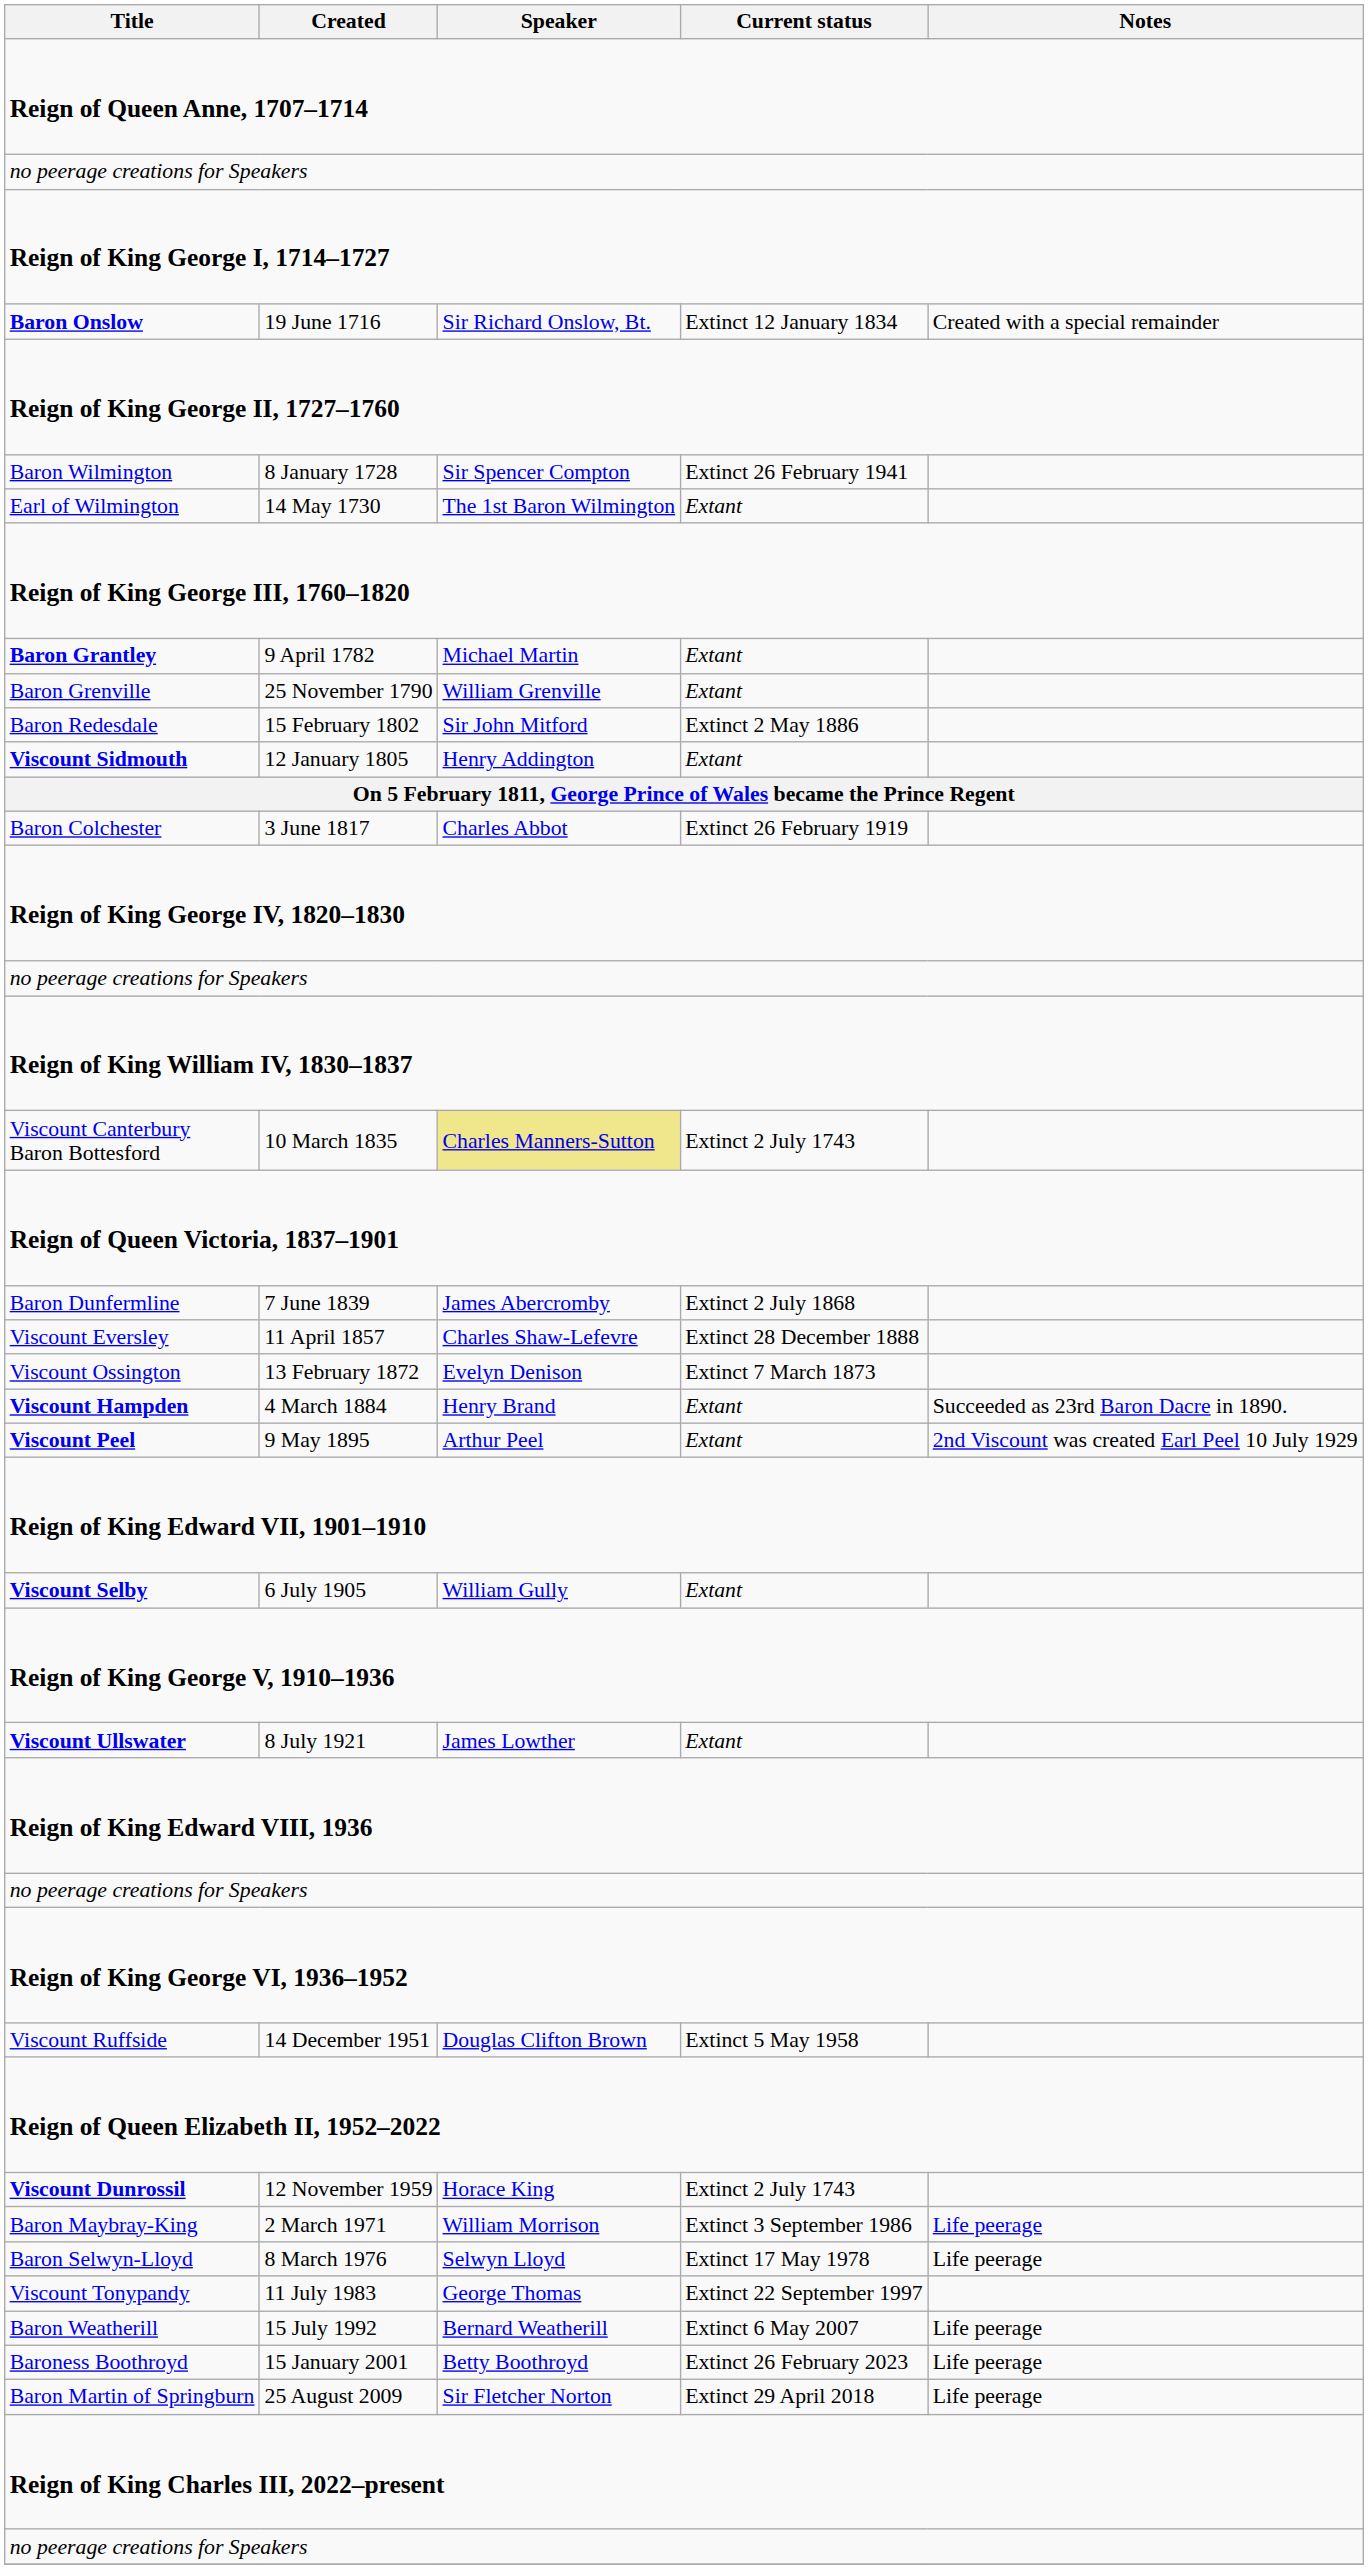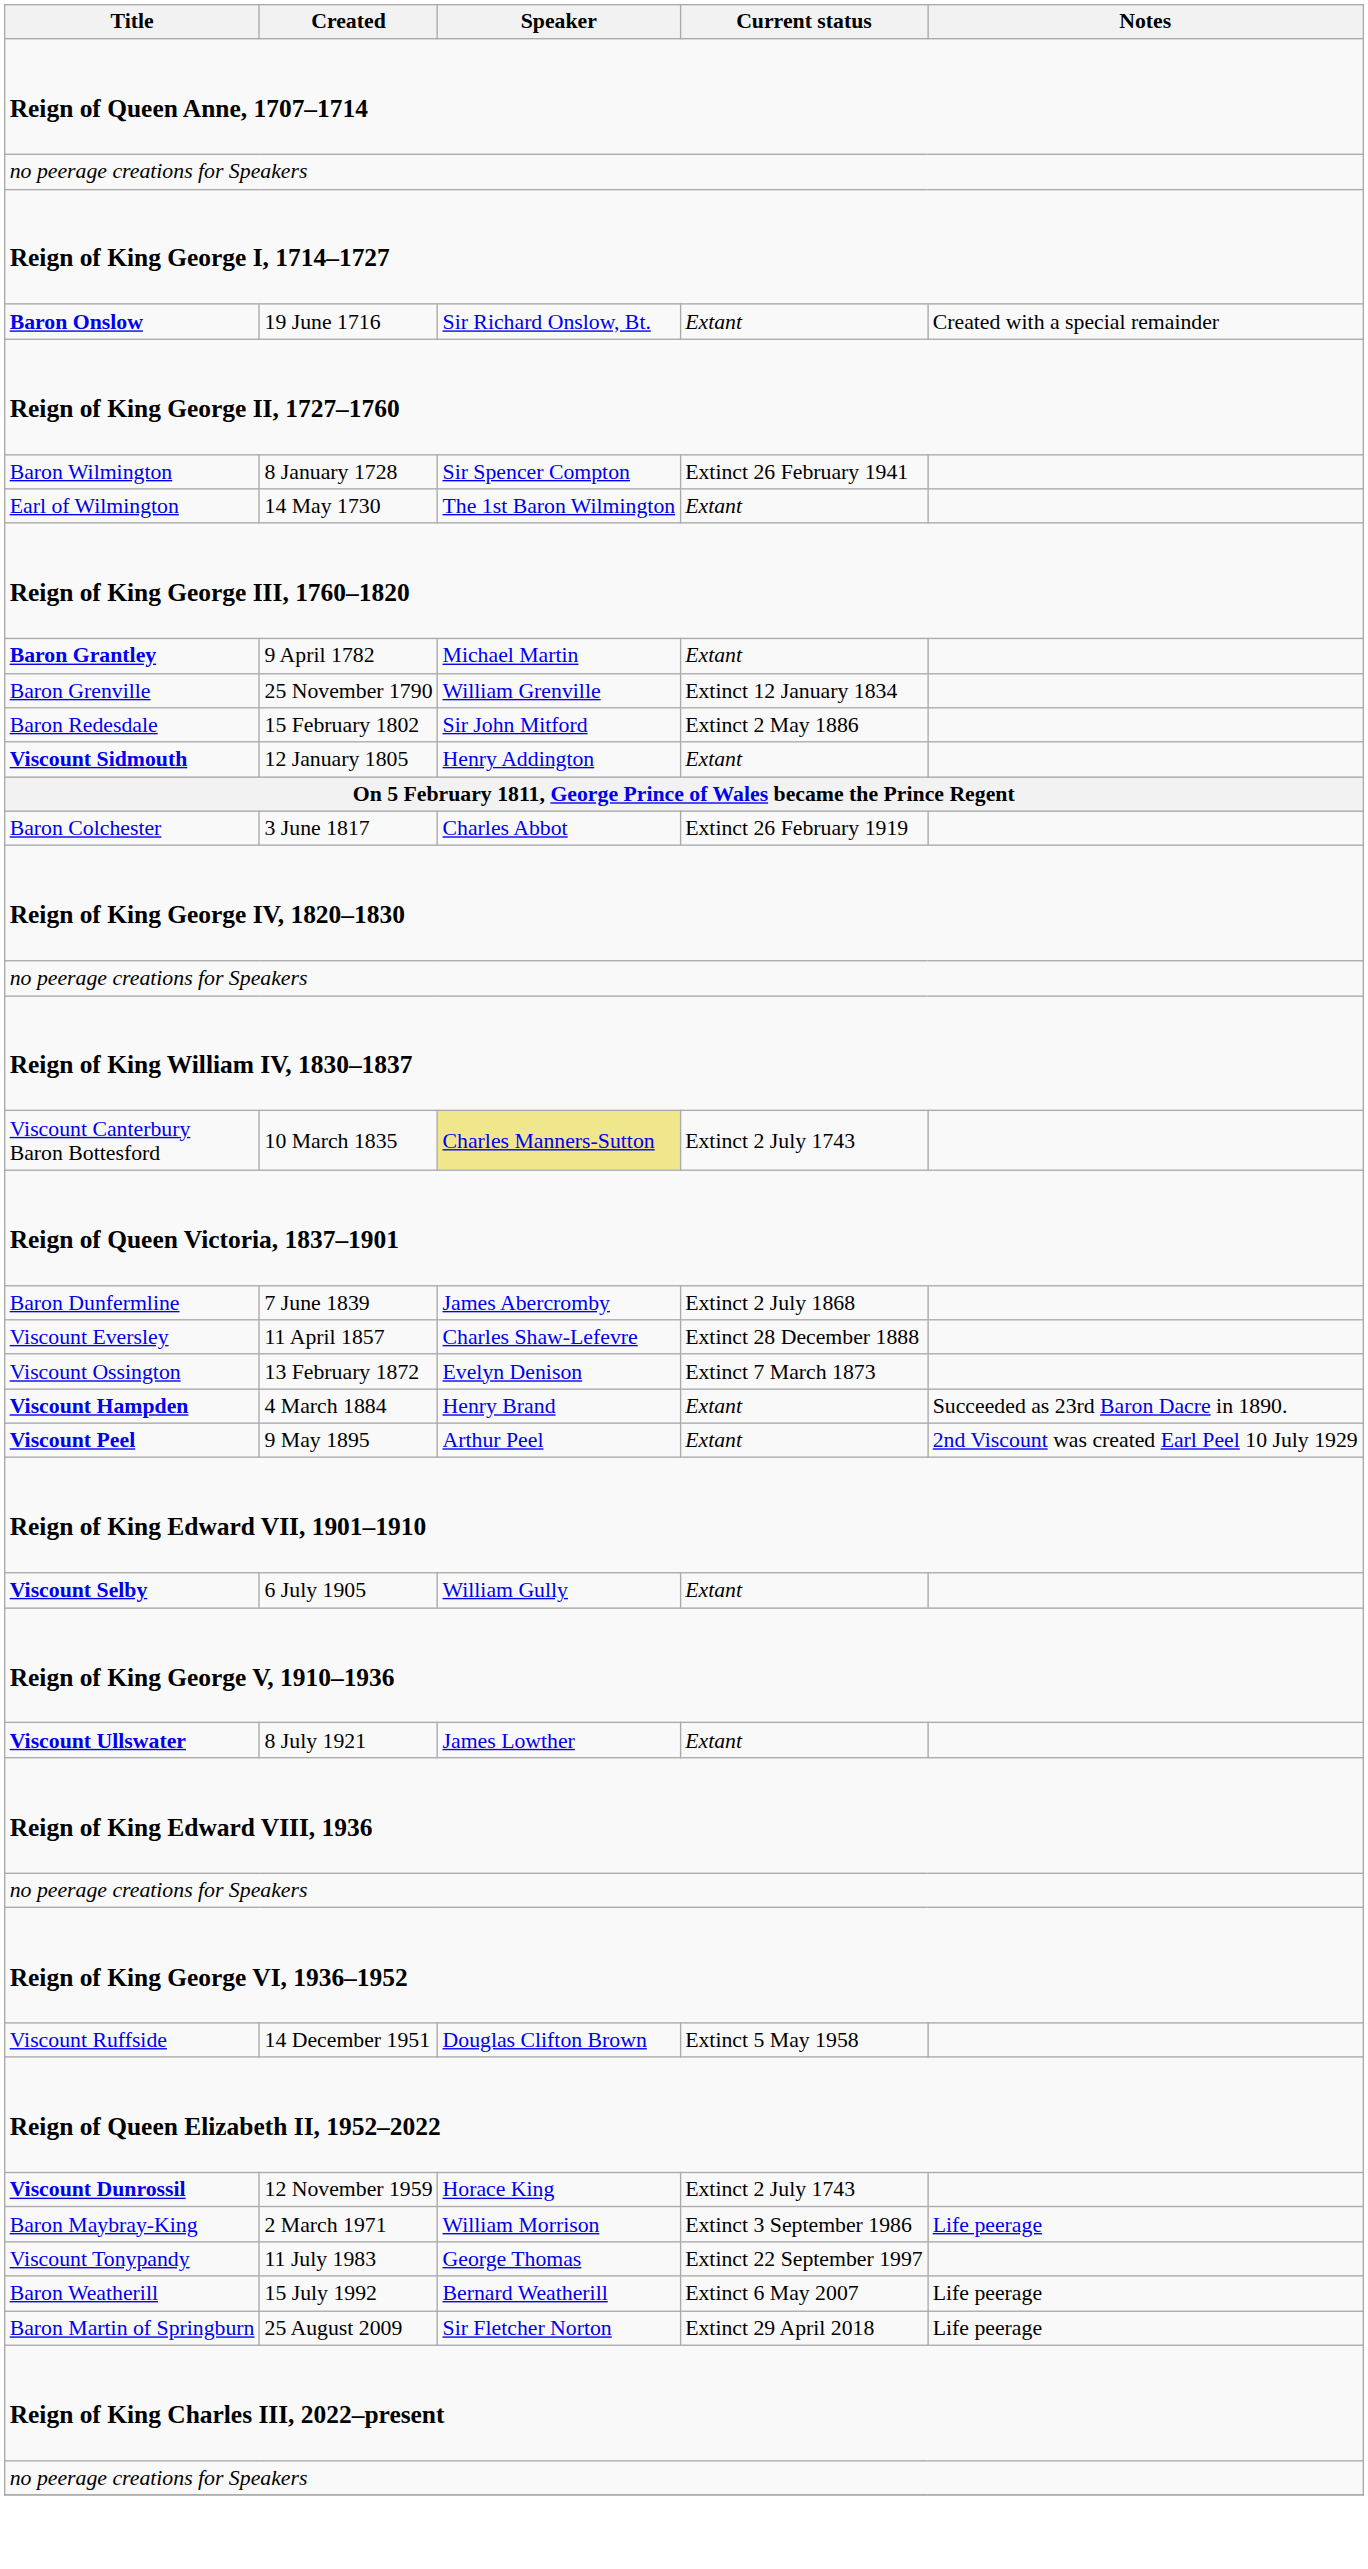(791, 321) Extinct 12 January 1834 -> (714, 321) Extant
(714, 690) Extant -> (791, 690) Extinct 12 January 1834
- row: (101, 2258)
- row: (99, 2362)
